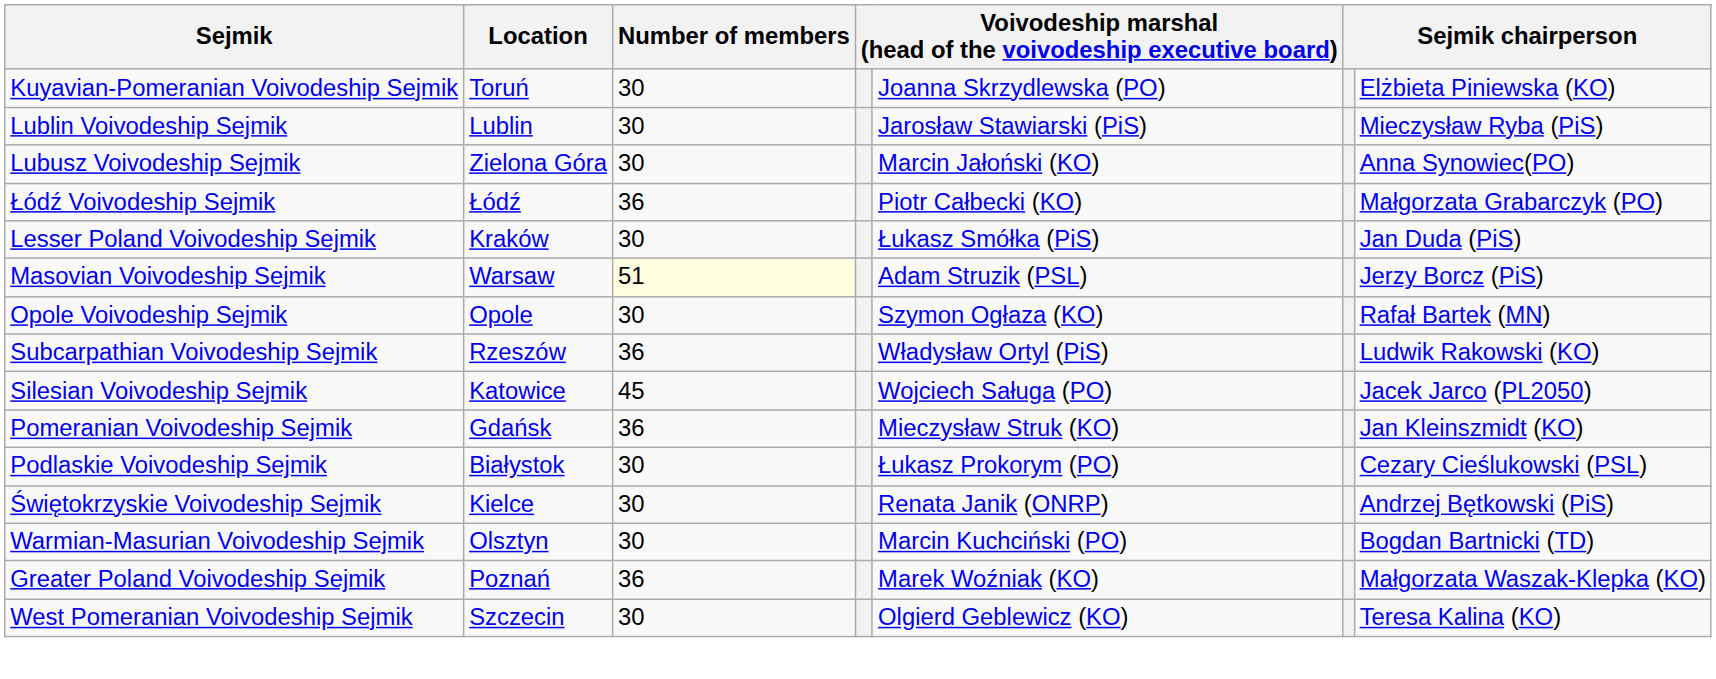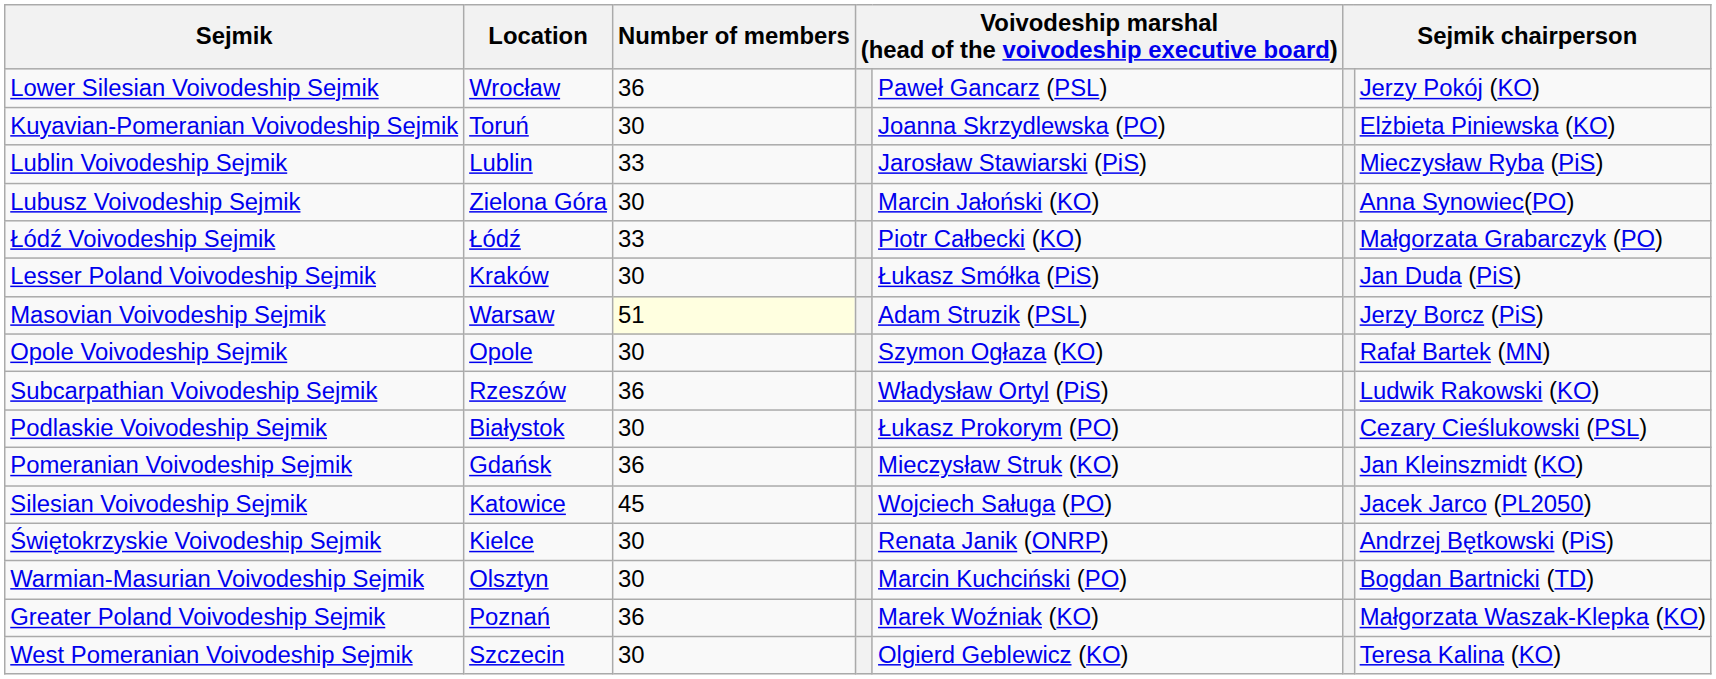+ row: (194, 88)
(631, 125) 30 -> (631, 163) 33
(631, 201) 36 -> (631, 239) 33
rows swapped: (169, 466) <-> (159, 390)
